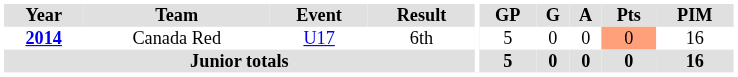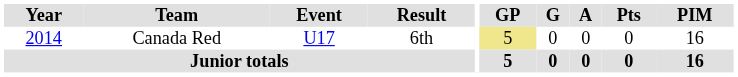(44, 38) bold -> (44, 38) normal
(508, 38) no background -> (508, 38) khaki background
(629, 38) lightsalmon background -> (629, 38) no background
